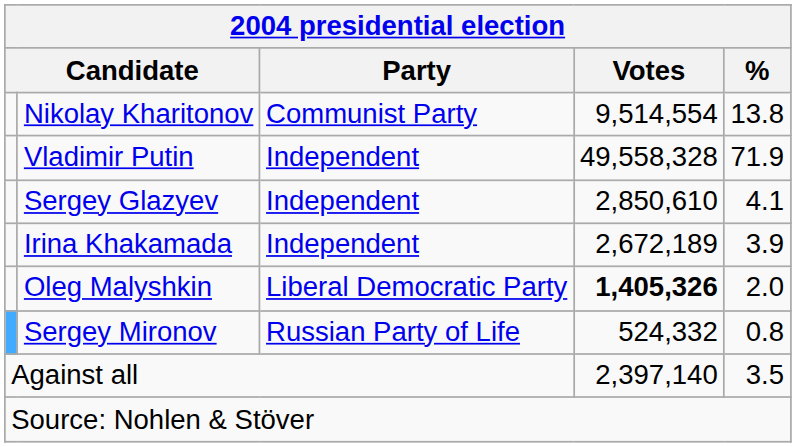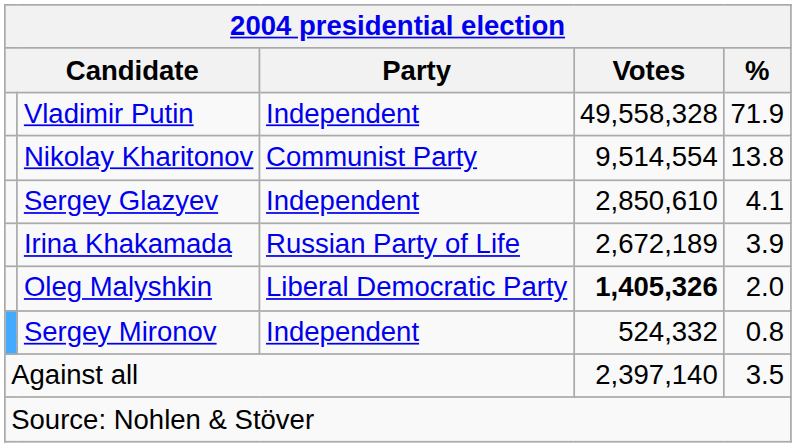rows swapped: (109, 157) <-> (139, 113)
(343, 244) Independent -> (393, 244) Russian Party of Life
(393, 331) Russian Party of Life -> (343, 331) Independent
